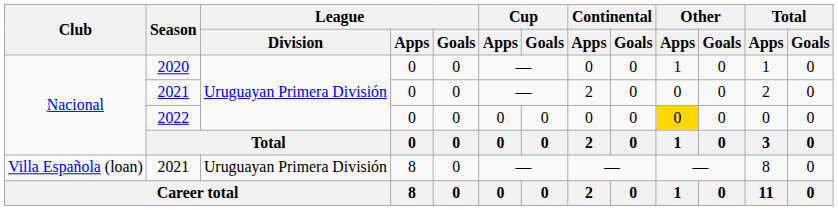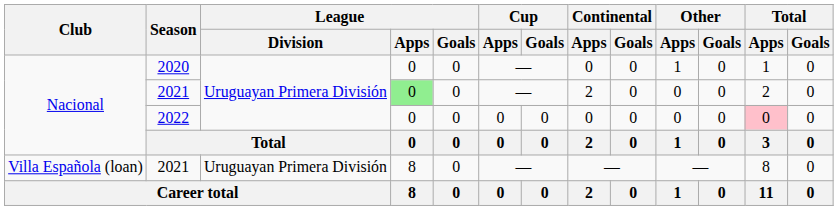(412, 92) no background -> (412, 92) lightgreen background
(678, 117) gold background -> (678, 117) no background
(766, 117) no background -> (766, 117) pink background
